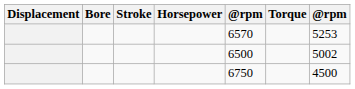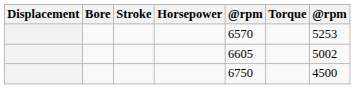(241, 53) 6500 -> (241, 53) 6605
